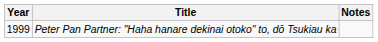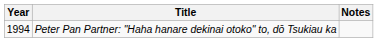(18, 29) 1999 -> (18, 29) 1994
